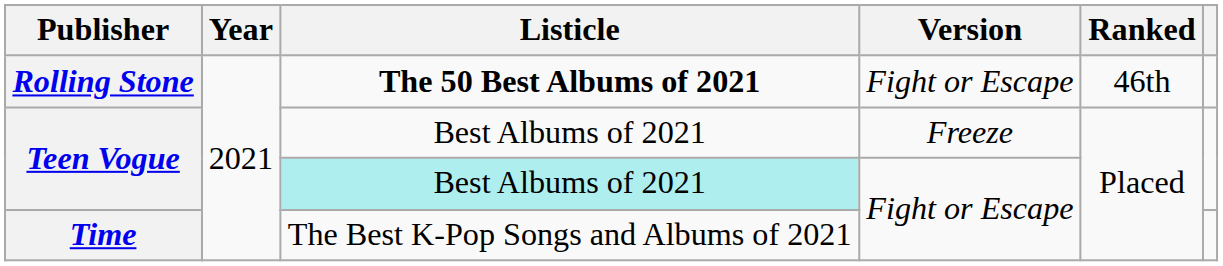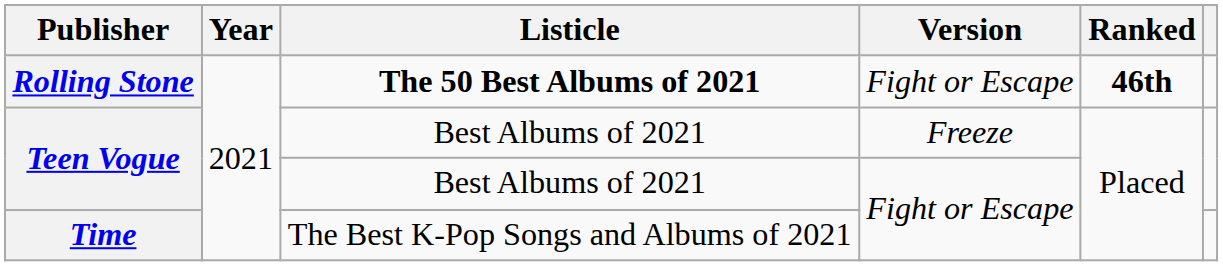(1142, 81) normal -> (1142, 81) bold
(570, 183) paleturquoise background -> (570, 183) no background
